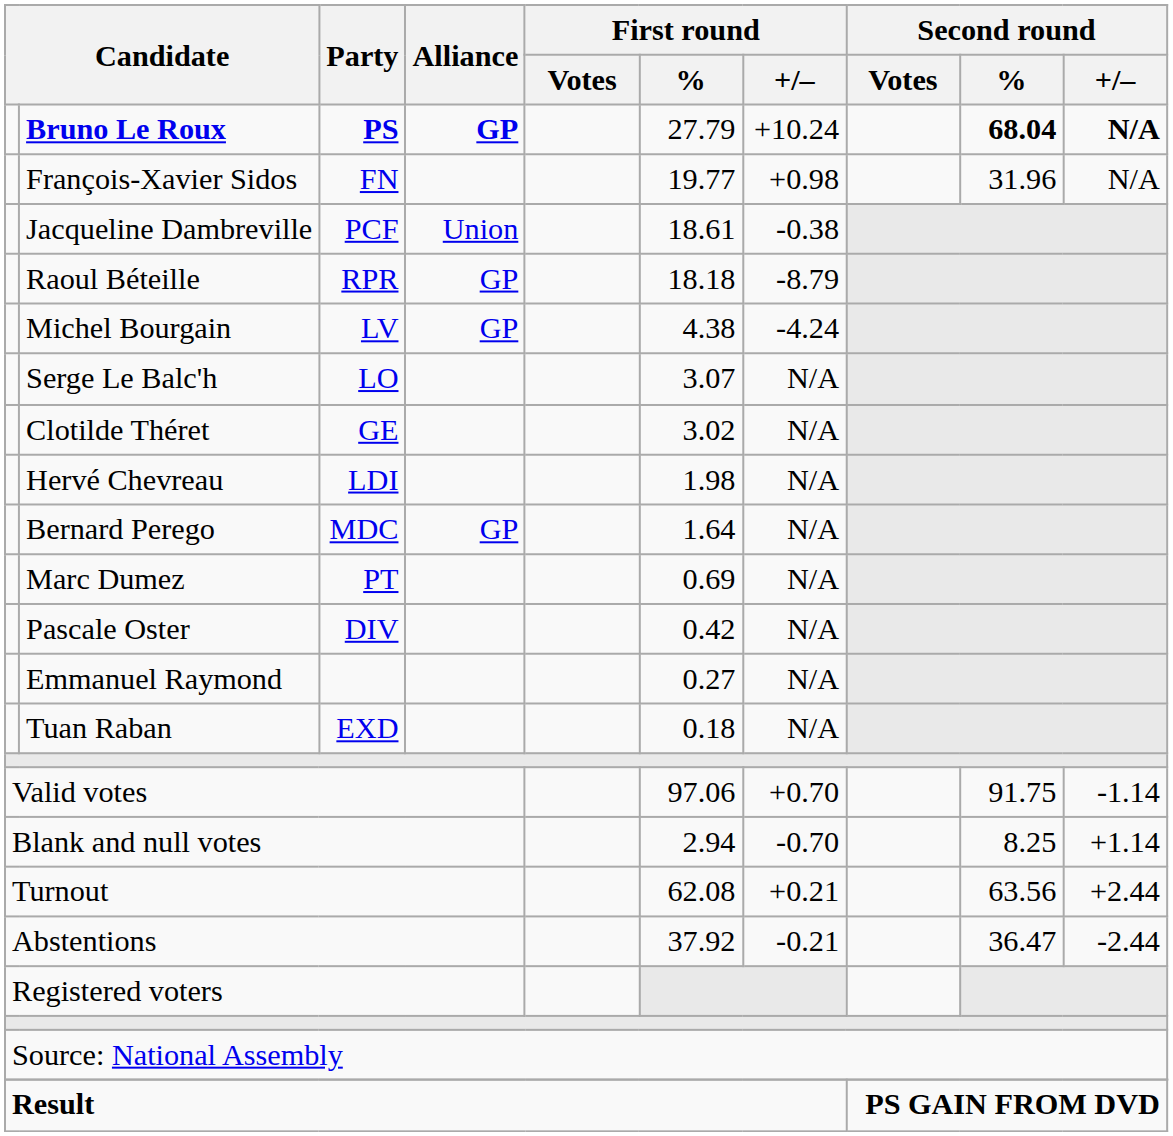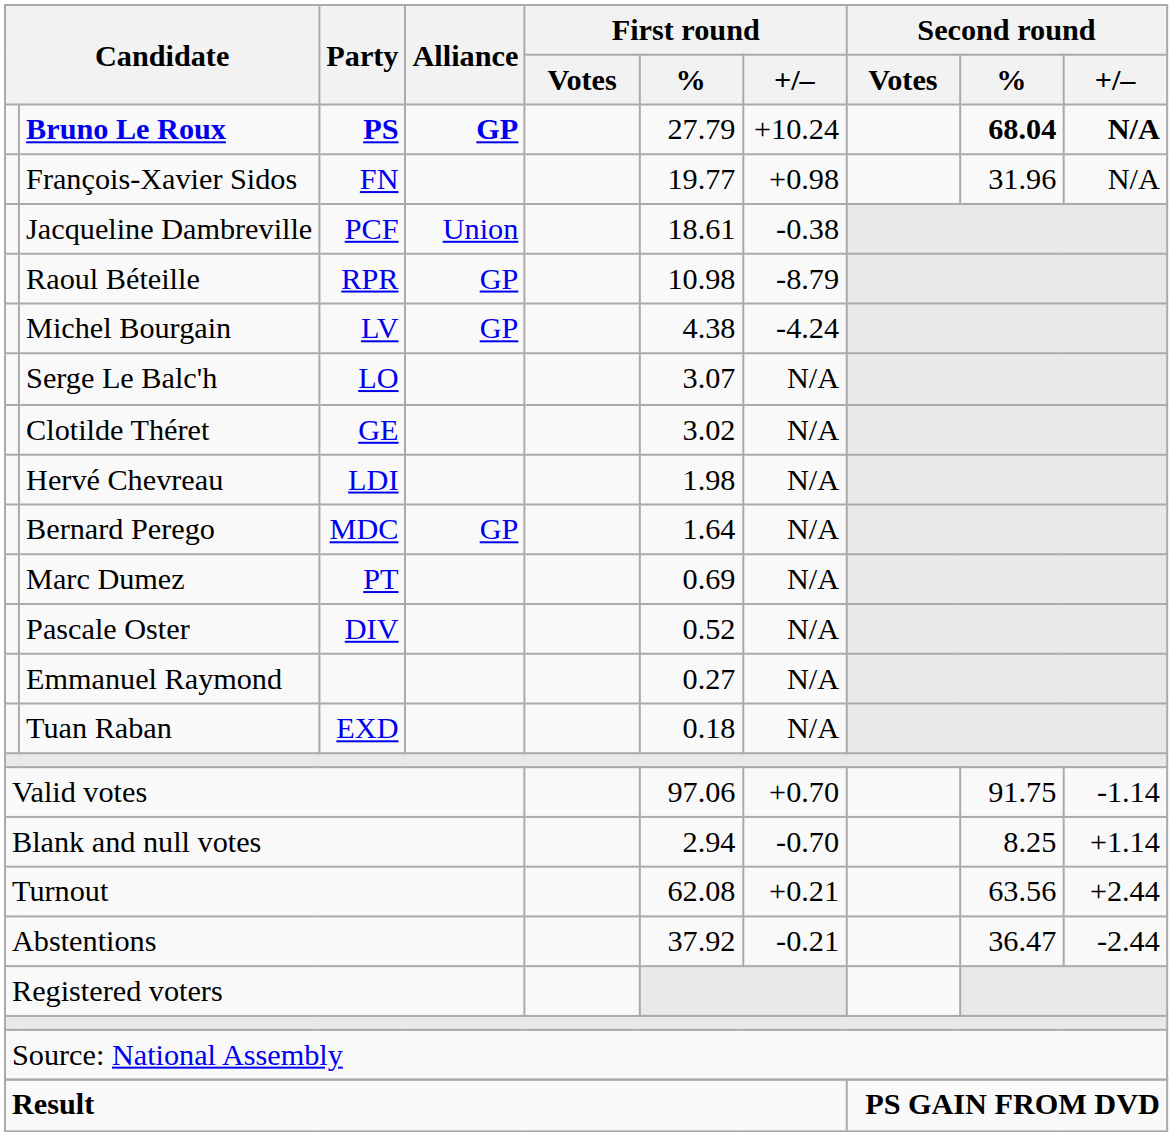(701, 278) 18.18 -> (701, 278) 10.98
(709, 628) 0.42 -> (709, 628) 0.52
